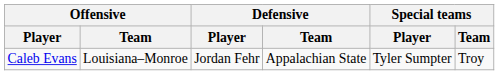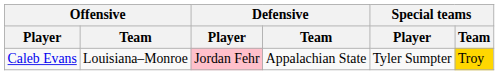(227, 59) no background -> (227, 59) pink background
(471, 59) no background -> (471, 59) gold background
